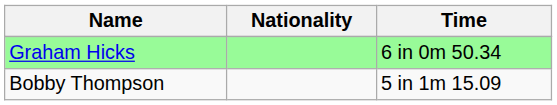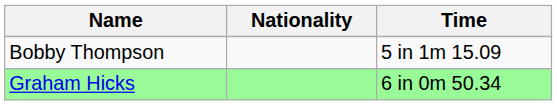rows swapped: (72, 52) <-> (87, 84)
